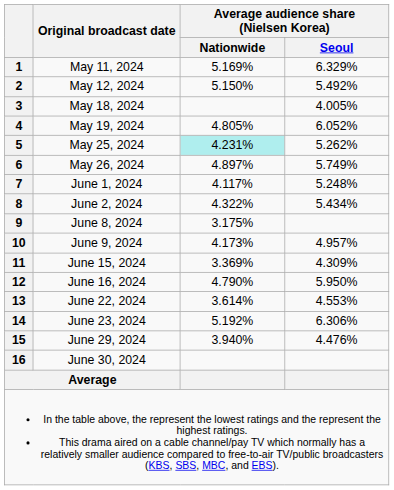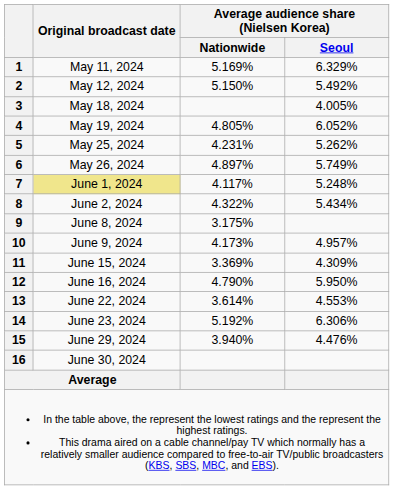(232, 145) paleturquoise background -> (232, 145) no background
(107, 184) no background -> (107, 184) khaki background
